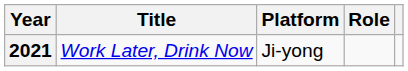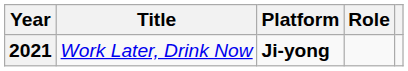(292, 50) normal -> (296, 50) bold
